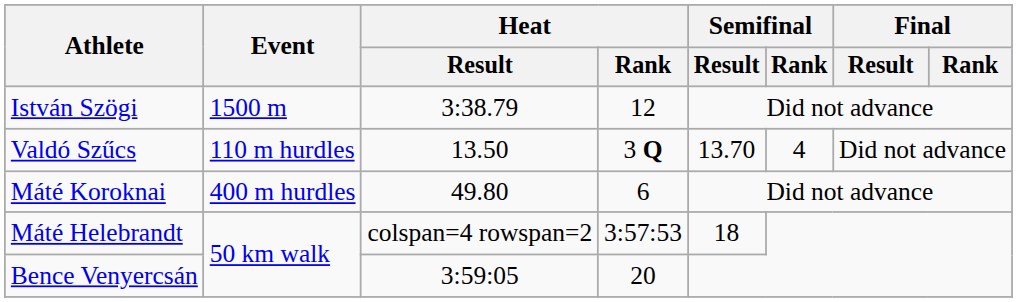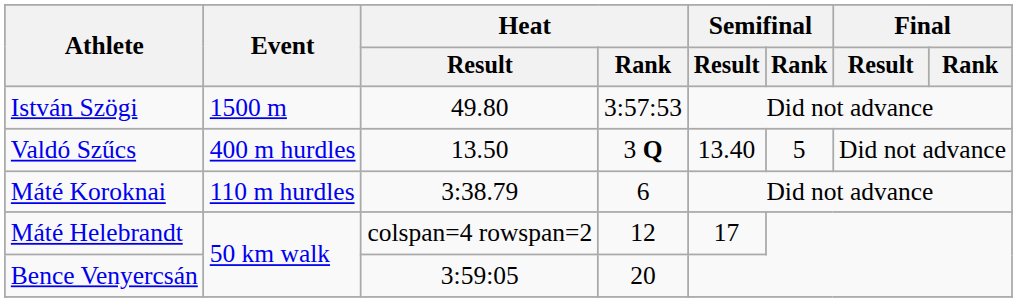(480, 107) 3:38.79 -> (480, 107) 49.80
(643, 107) 12 -> (643, 107) 3:57:53
(282, 149) 110 m hurdles -> (283, 149) 400 m hurdles
(727, 149) 13.70 -> (727, 149) 13.40
(799, 149) 4 -> (799, 149) 5
(283, 191) 400 m hurdles -> (282, 191) 110 m hurdles
(480, 191) 49.80 -> (480, 191) 3:38.79
(643, 233) 3:57:53 -> (643, 233) 12
(727, 233) 18 -> (727, 233) 17
